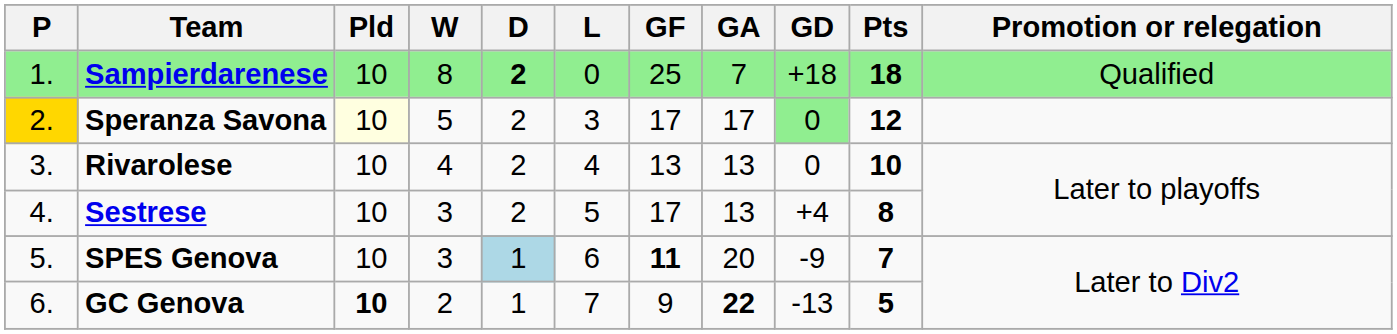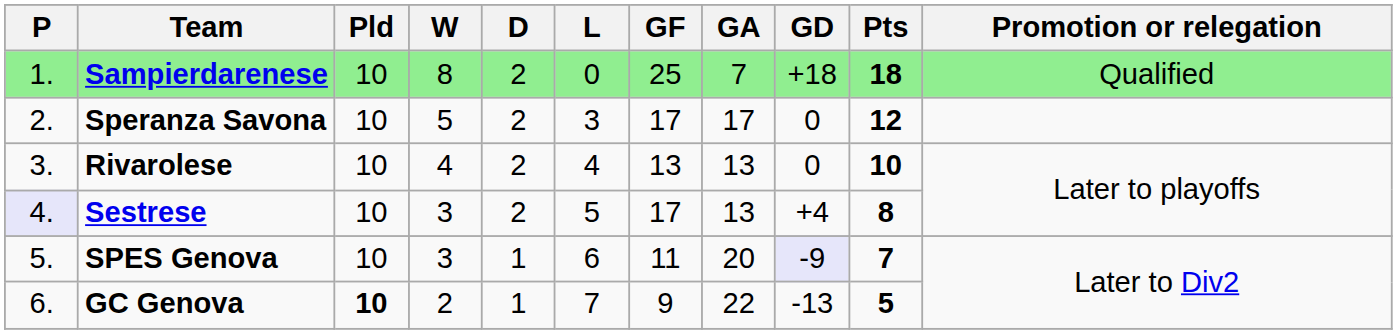(518, 73) bold -> (518, 73) normal
(42, 119) gold background -> (42, 119) no background
(371, 119) lightyellow background -> (371, 119) no background
(812, 119) lightgreen background -> (812, 119) no background
(42, 212) no background -> (42, 212) lavender background
(518, 258) lightblue background -> (518, 258) no background
(665, 258) bold -> (665, 258) normal
(812, 258) no background -> (812, 258) lavender background
(739, 304) bold -> (739, 304) normal
